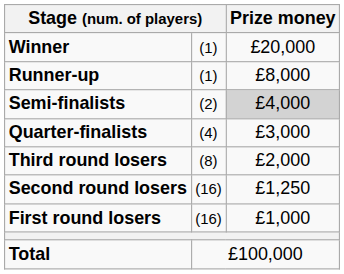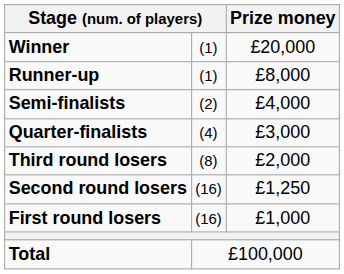(283, 103) lightgrey background -> (283, 103) no background
